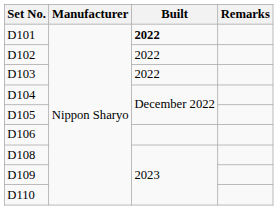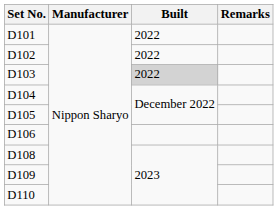(147, 34) bold -> (147, 34) normal
(147, 74) no background -> (147, 74) lightgrey background
